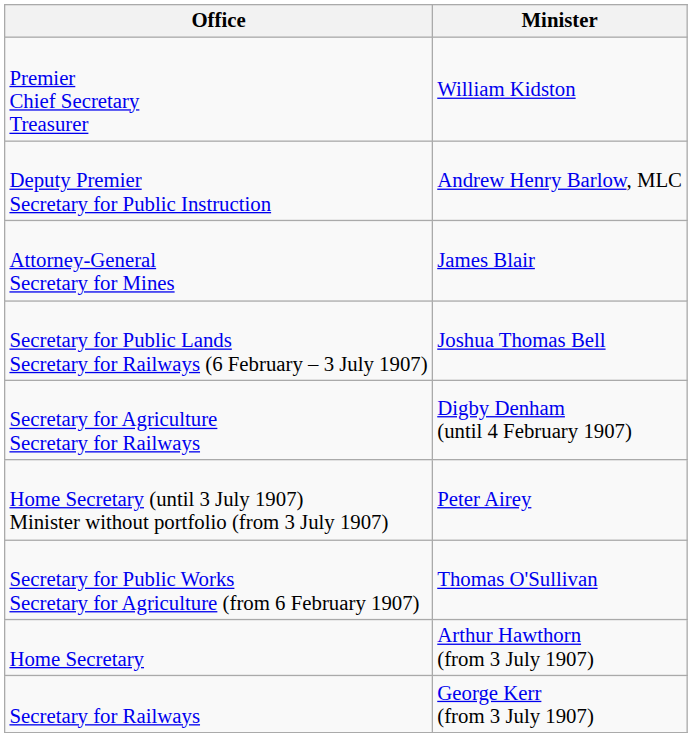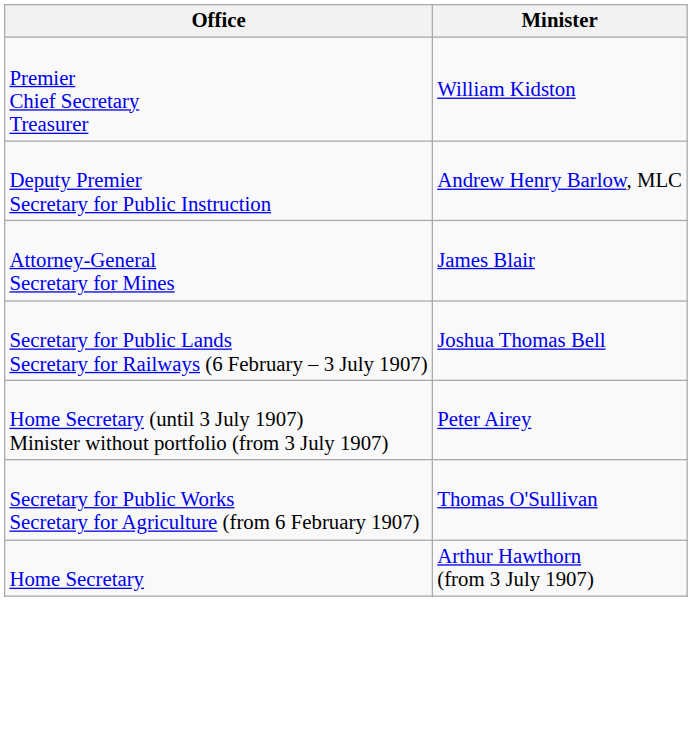- row: (113, 431)
- row: (105, 715)
